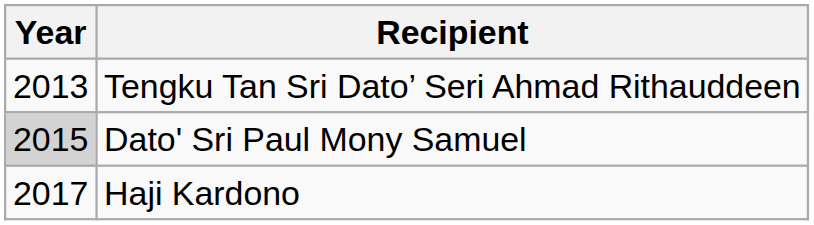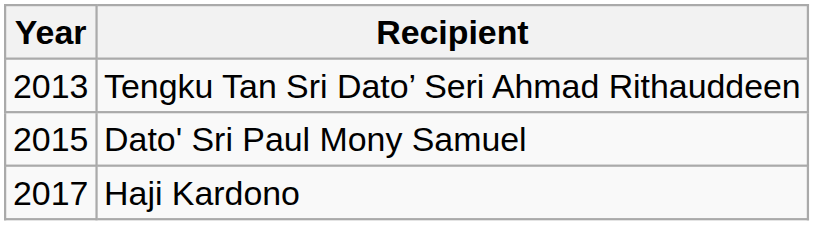(51, 139) lightgrey background -> (51, 139) no background
